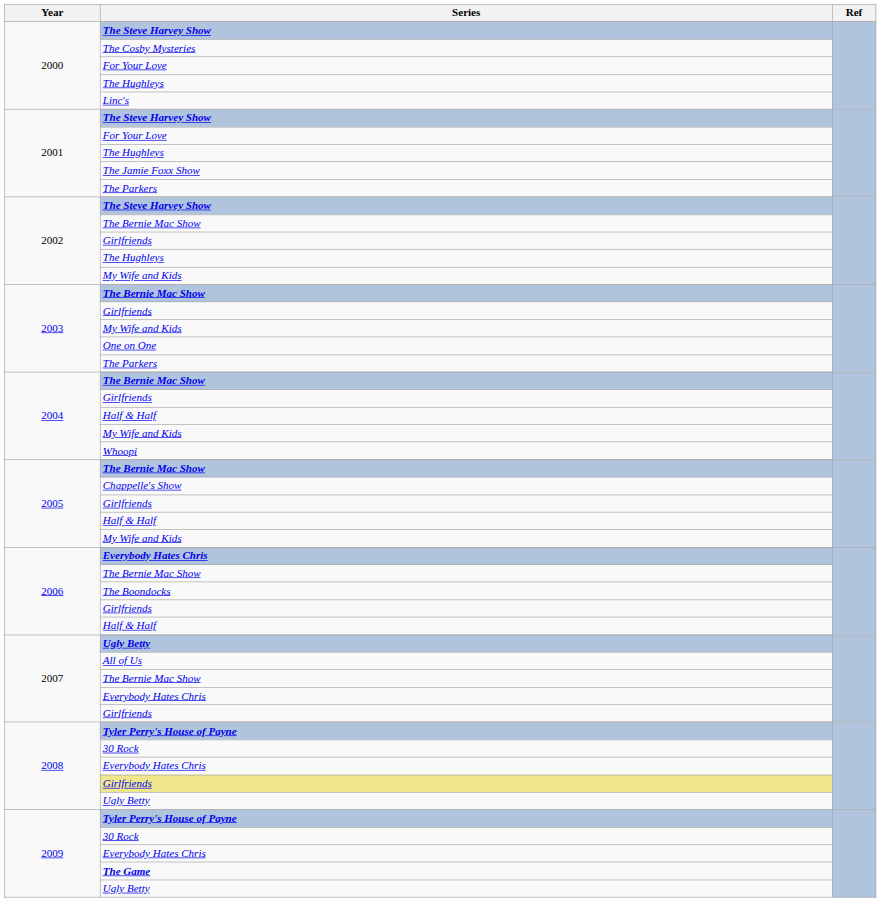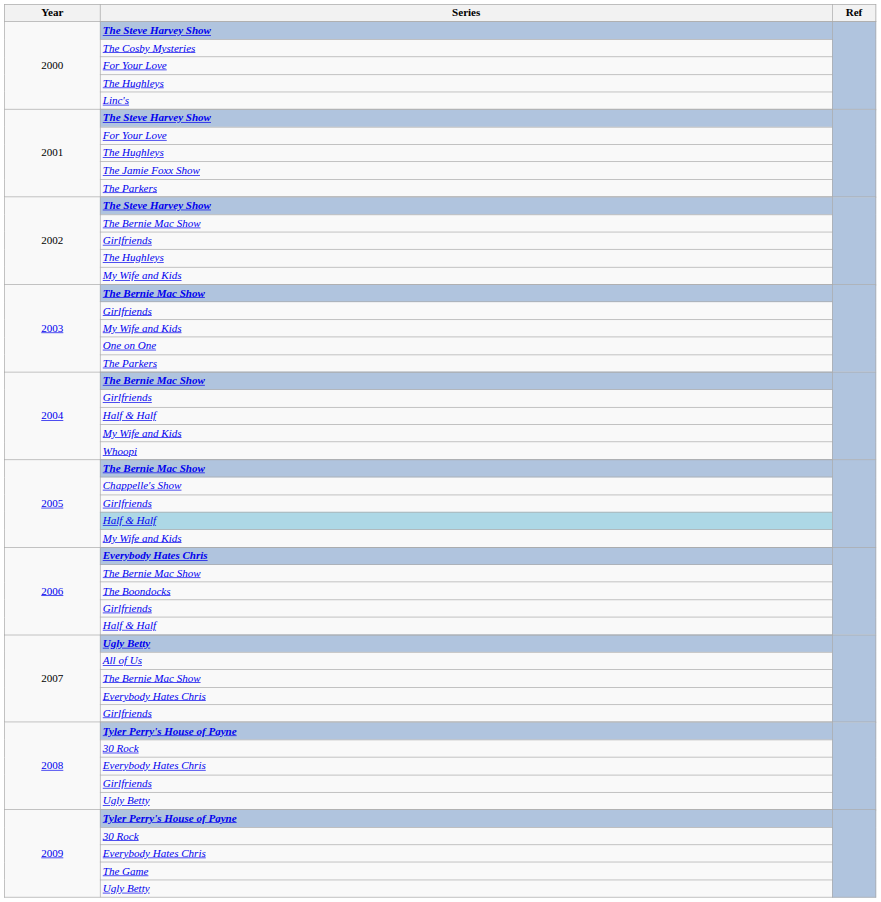(129, 521) no background -> (129, 521) lightblue background
(127, 783) khaki background -> (127, 783) no background
(127, 871) bold -> (126, 871) normal
